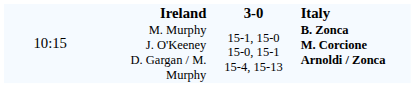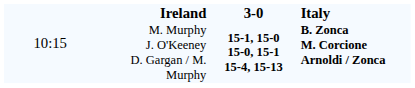(254, 52) normal -> (254, 52) bold
